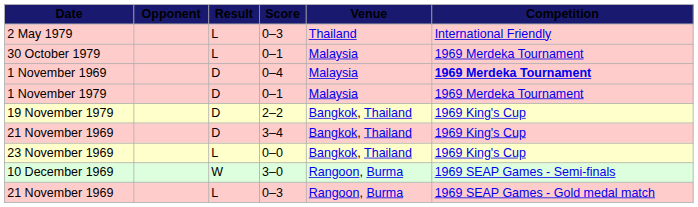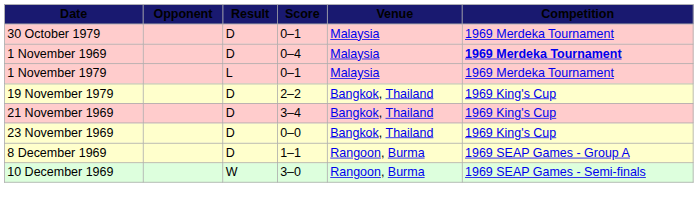- row: (40, 34)
(215, 53) L -> (230, 34) D
(216, 93) D -> (229, 73) L
(215, 152) L -> (230, 133) D
+ row: (57, 152)
- row: (60, 192)
